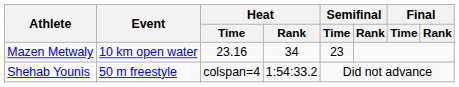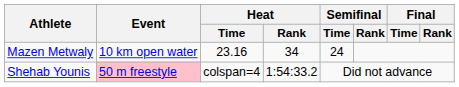(337, 53) 23 -> (337, 53) 24
(138, 72) no background -> (138, 72) pink background
